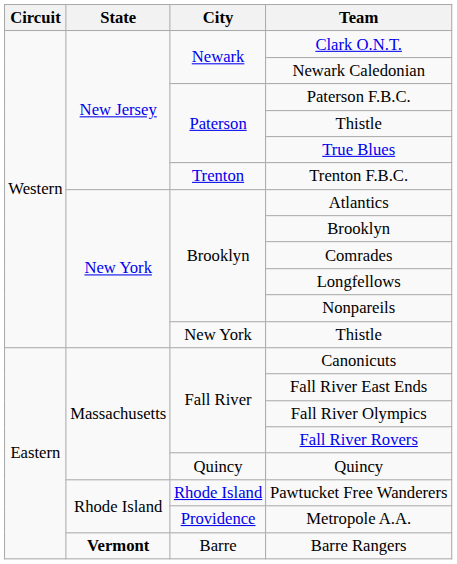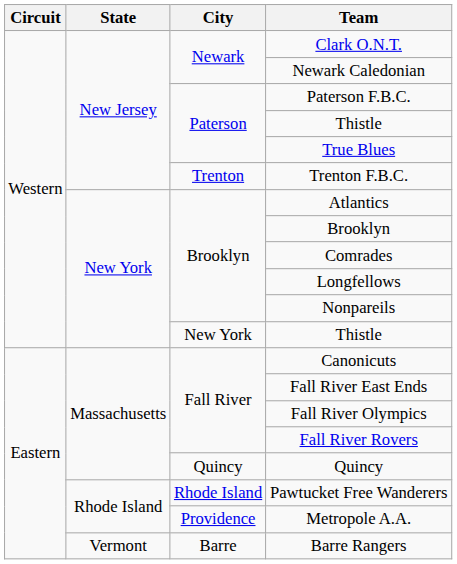(118, 545) bold -> (118, 545) normal
